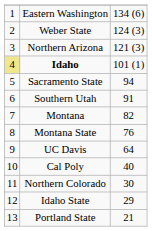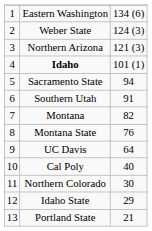(12, 64) khaki background -> (12, 64) no background
